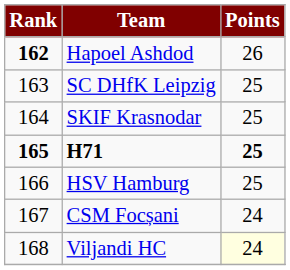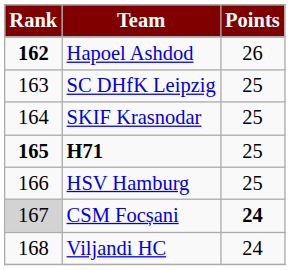(252, 150) bold -> (252, 150) normal
(33, 215) no background -> (33, 215) lightgrey background
(252, 215) normal -> (252, 215) bold
(252, 248) lightyellow background -> (252, 248) no background
